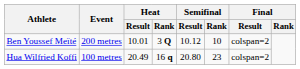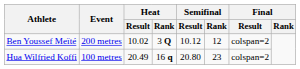(138, 42) 10.01 -> (138, 42) 10.02
(217, 42) 10 -> (217, 42) 12
